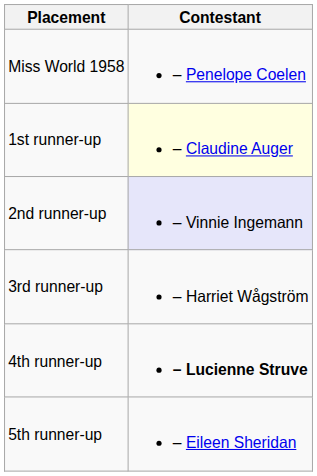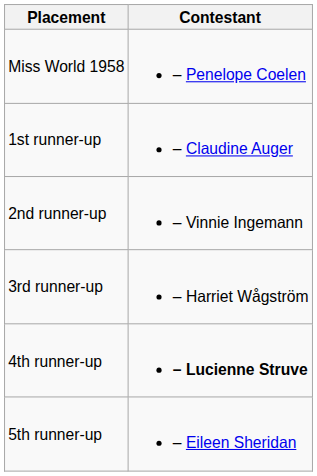(220, 149) lightyellow background -> (220, 149) no background
(220, 222) lavender background -> (220, 222) no background
